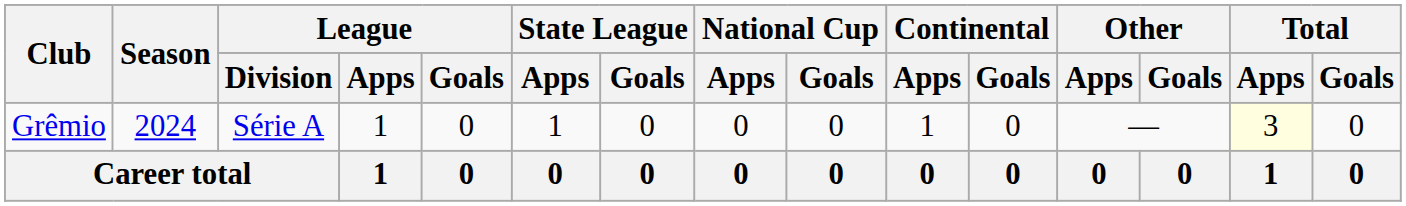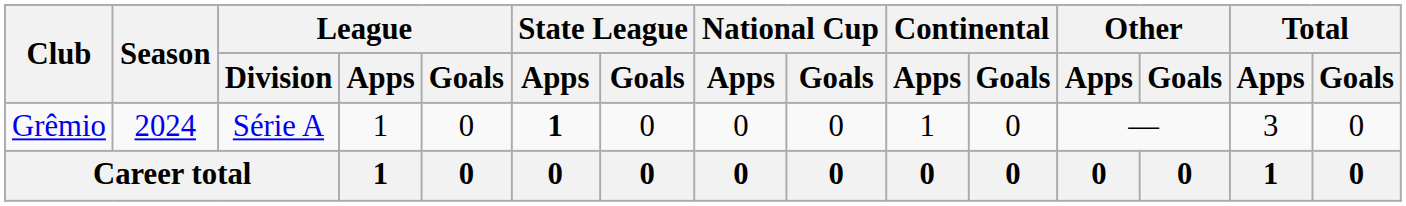(555, 126) normal -> (555, 126) bold
(1271, 126) lightyellow background -> (1271, 126) no background
